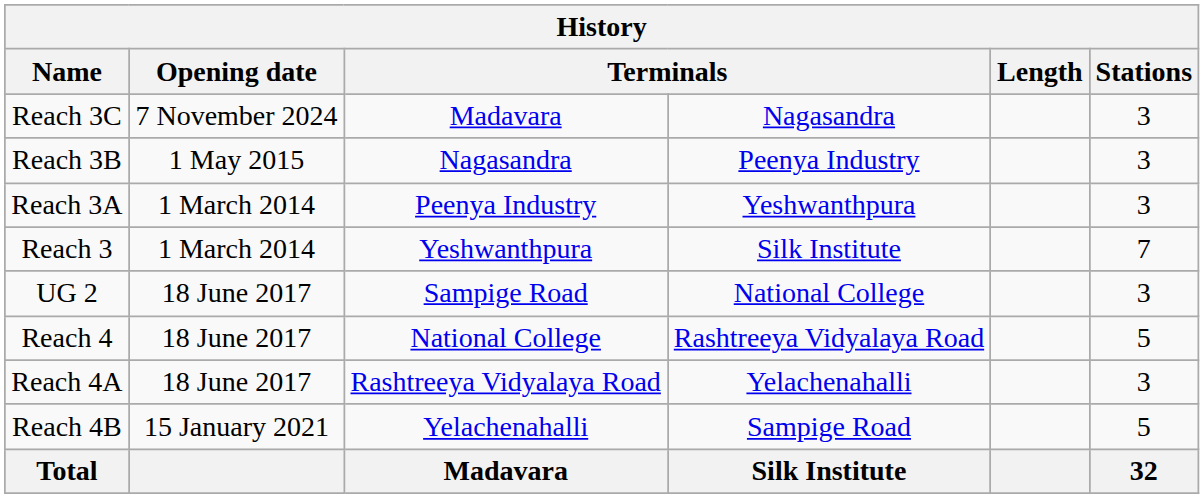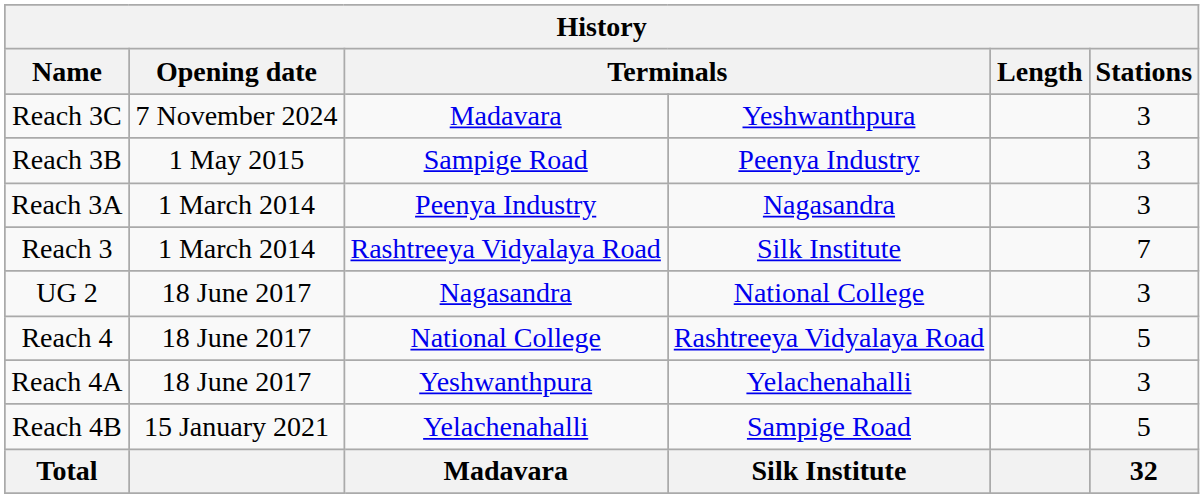(829, 115) Nagasandra -> (829, 115) Yeshwanthpura
(506, 159) Nagasandra -> (506, 159) Sampige Road
(829, 204) Yeshwanthpura -> (829, 204) Nagasandra
(506, 248) Yeshwanthpura -> (506, 248) Rashtreeya Vidyalaya Road
(506, 293) Sampige Road -> (506, 293) Nagasandra
(506, 381) Rashtreeya Vidyalaya Road -> (506, 381) Yeshwanthpura
